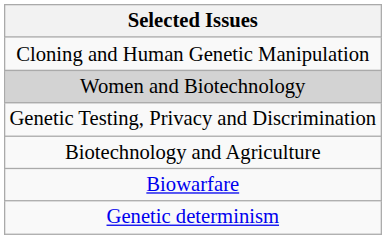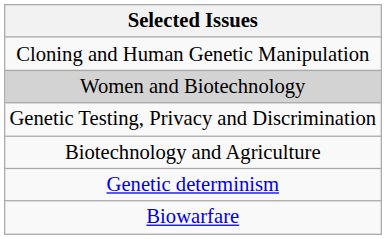(193, 184) Biowarfare -> (193, 184) Genetic determinism
(193, 217) Genetic determinism -> (193, 217) Biowarfare
